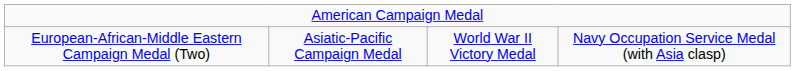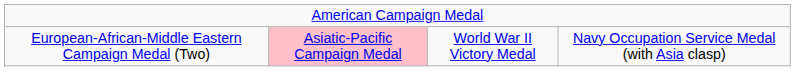(348, 46) no background -> (348, 46) pink background
